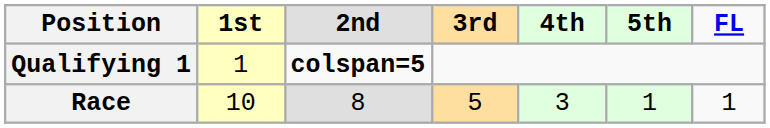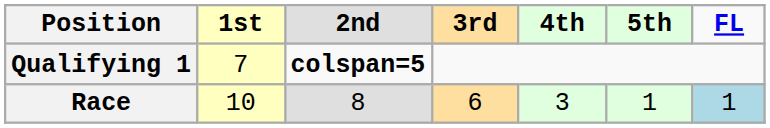(241, 64) 1 -> (241, 64) 7
(475, 104) 5 -> (475, 104) 6
(729, 104) no background -> (729, 104) lightblue background
